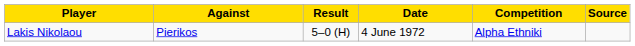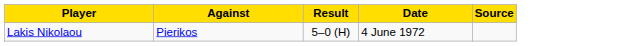- column: (529, 13)
